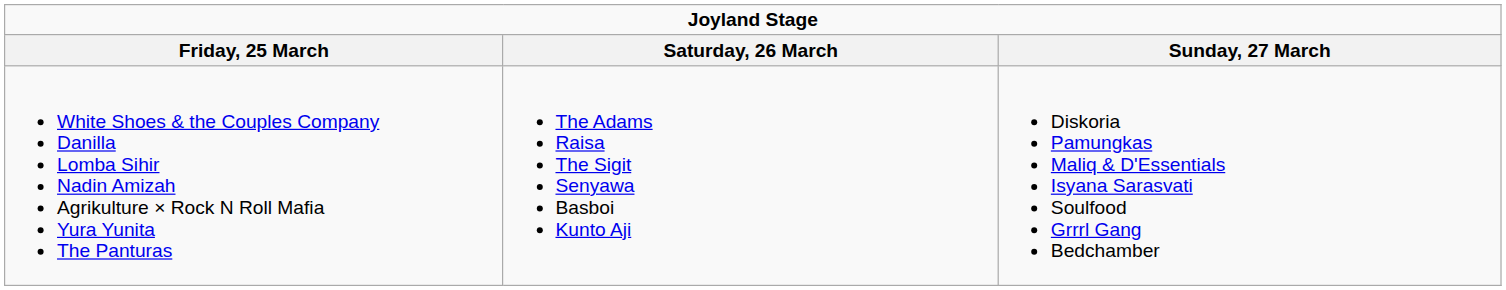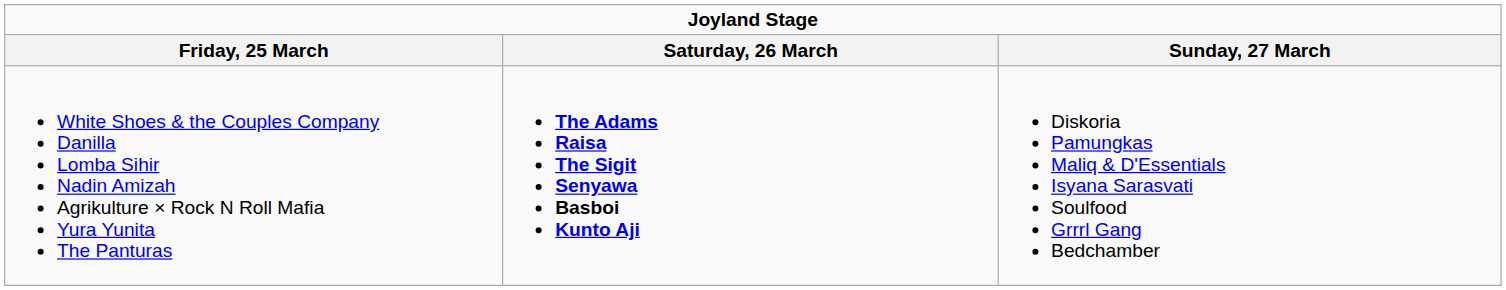(751, 176) normal -> (751, 176) bold
